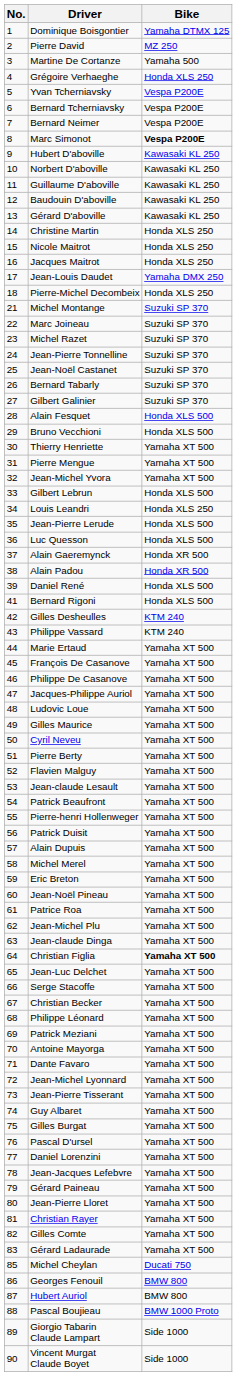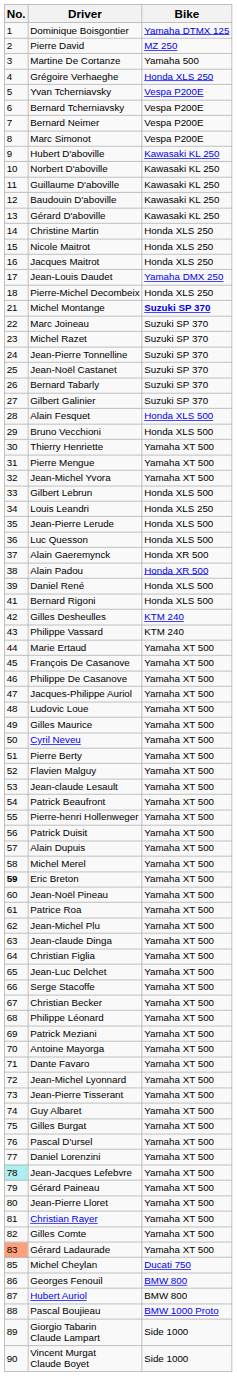(174, 138) bold -> (174, 138) normal
(176, 308) normal -> (177, 308) bold
(12, 879) normal -> (12, 879) bold
(180, 956) bold -> (179, 956) normal
(12, 1172) no background -> (12, 1172) paleturquoise background
(12, 1249) no background -> (12, 1249) lightsalmon background
